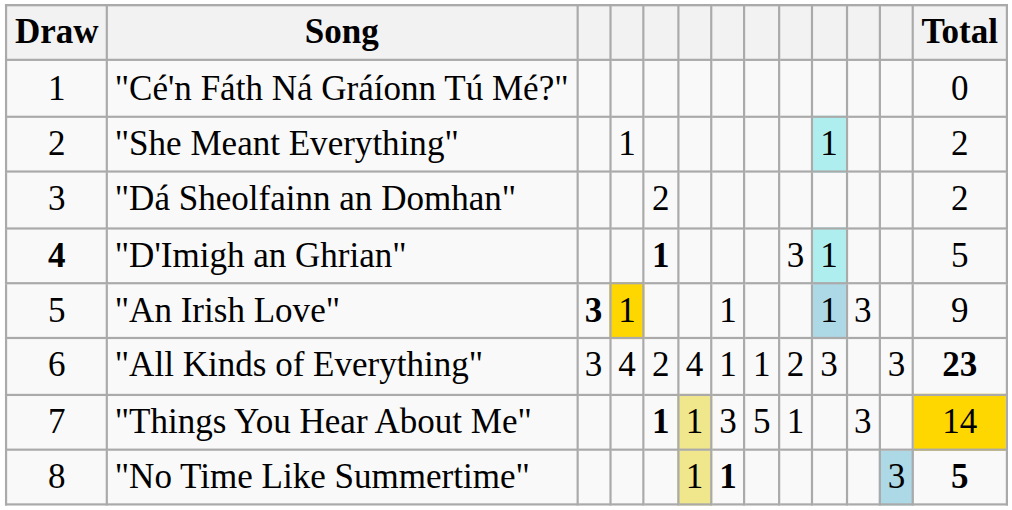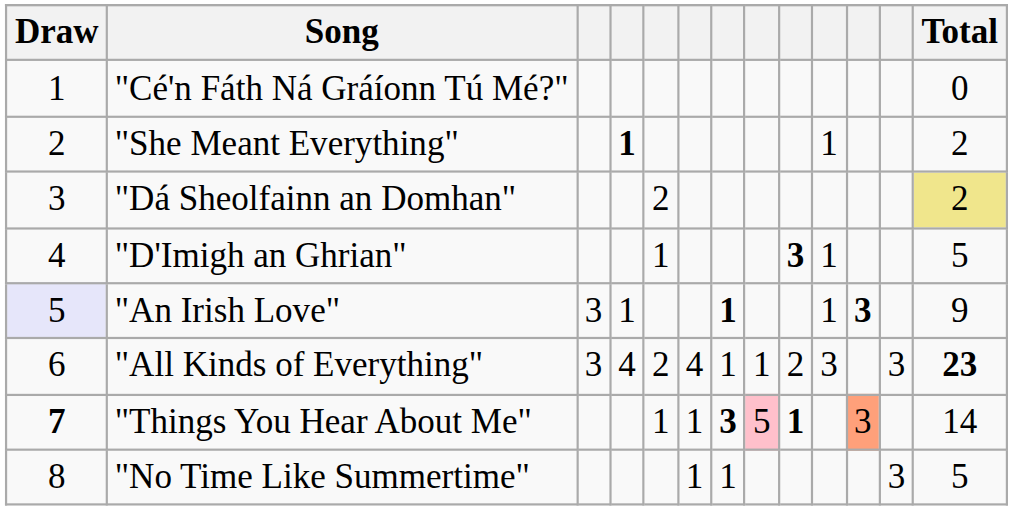(627, 143) normal -> (627, 143) bold
(829, 143) paleturquoise background -> (829, 143) no background
(960, 198) no background -> (960, 198) khaki background
(57, 254) bold -> (57, 254) normal
(661, 254) bold -> (661, 254) normal
(795, 254) normal -> (795, 254) bold
(829, 254) paleturquoise background -> (829, 254) no background
(57, 310) no background -> (57, 310) lavender background
(593, 310) bold -> (593, 310) normal
(627, 310) gold background -> (627, 310) no background
(728, 310) normal -> (728, 310) bold
(829, 310) lightblue background -> (829, 310) no background
(863, 310) normal -> (863, 310) bold
(57, 421) normal -> (57, 421) bold
(661, 421) bold -> (661, 421) normal
(694, 421) khaki background -> (694, 421) no background
(728, 421) normal -> (728, 421) bold
(762, 421) no background -> (762, 421) pink background
(795, 421) normal -> (795, 421) bold
(863, 421) no background -> (863, 421) lightsalmon background
(960, 421) gold background -> (960, 421) no background
(694, 476) khaki background -> (694, 476) no background
(728, 476) bold -> (728, 476) normal
(896, 476) lightblue background -> (896, 476) no background
(960, 476) bold -> (960, 476) normal
